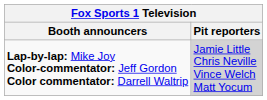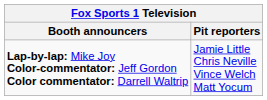(225, 68) lightgrey background -> (225, 68) no background
